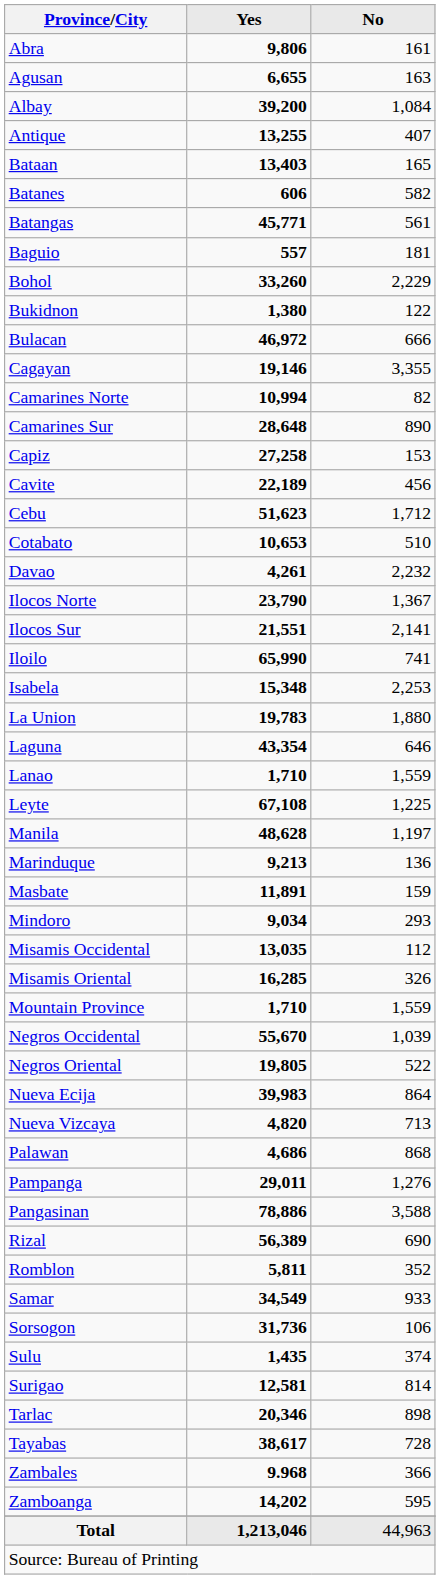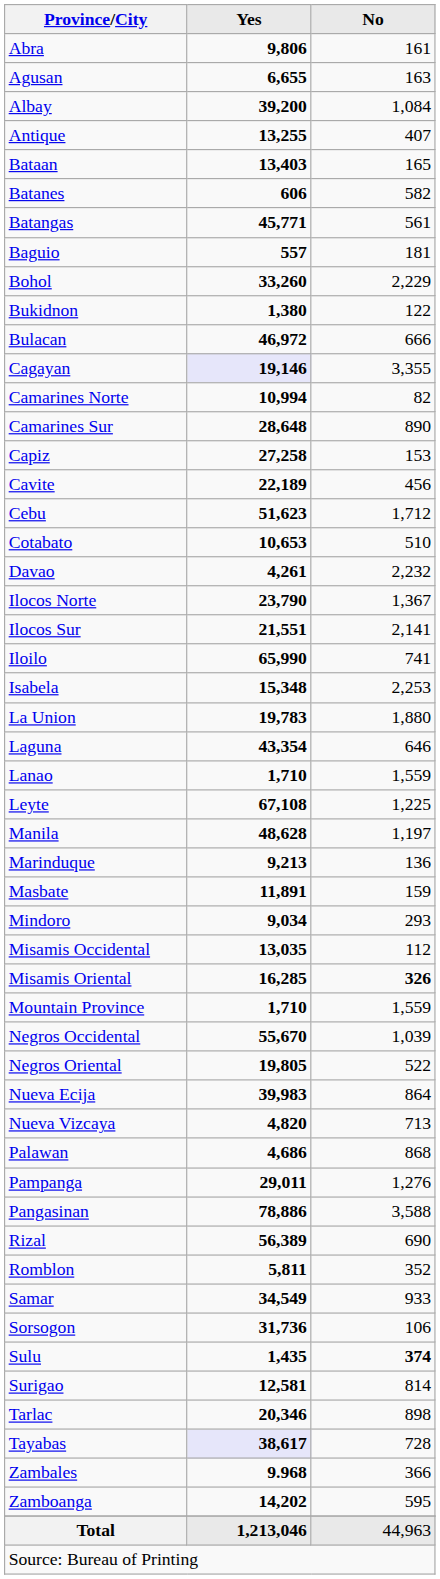(283, 368) no background -> (283, 368) lavender background
(418, 978) normal -> (418, 978) bold
(418, 1356) normal -> (418, 1356) bold
(283, 1443) no background -> (283, 1443) lavender background
